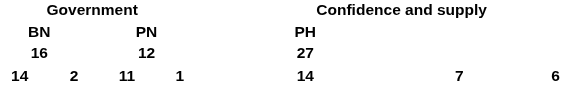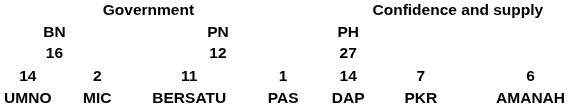+ row: (28, 97)
